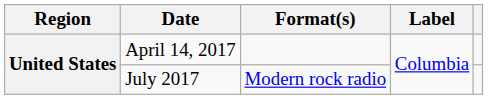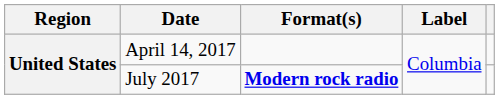(315, 79) normal -> (321, 79) bold
